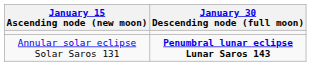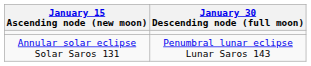(228, 48) bold -> (228, 48) normal
